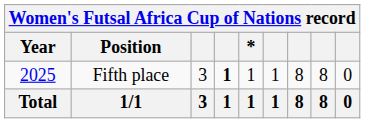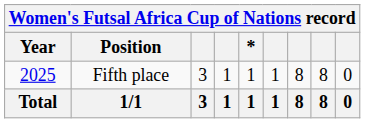(227, 74) bold -> (227, 74) normal
